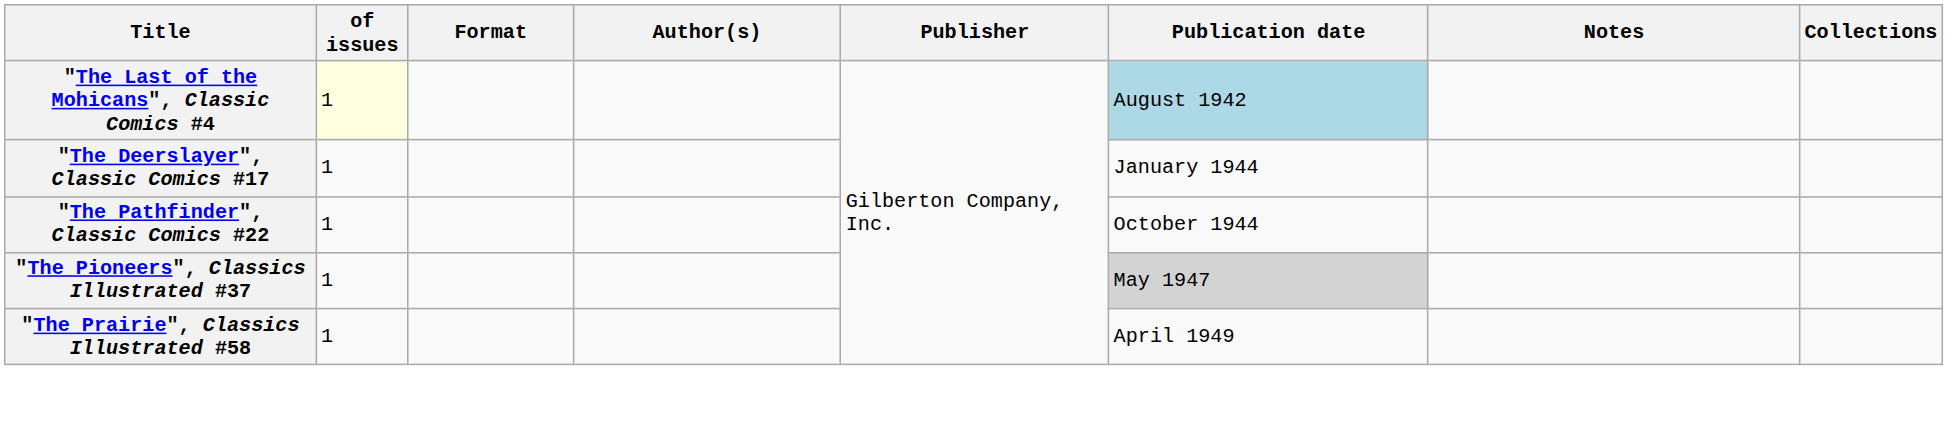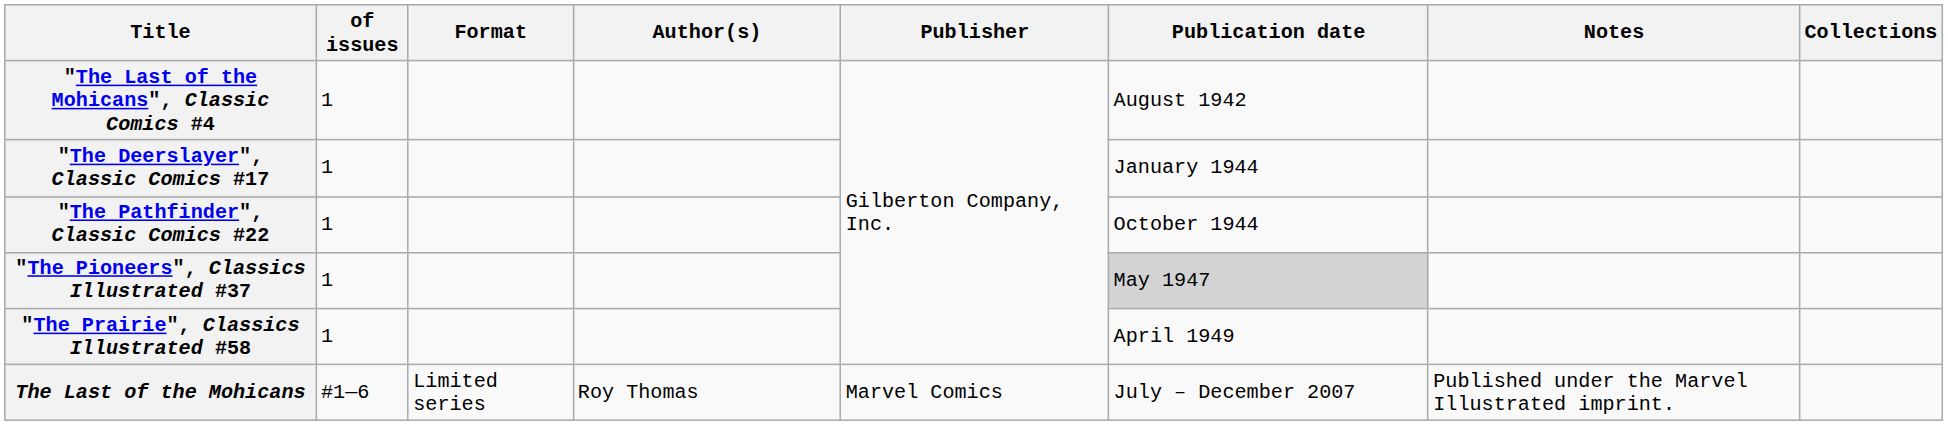(327, 101) lightyellow background -> (327, 101) no background
(1180, 101) lightblue background -> (1180, 101) no background
+ row: (160, 393)
